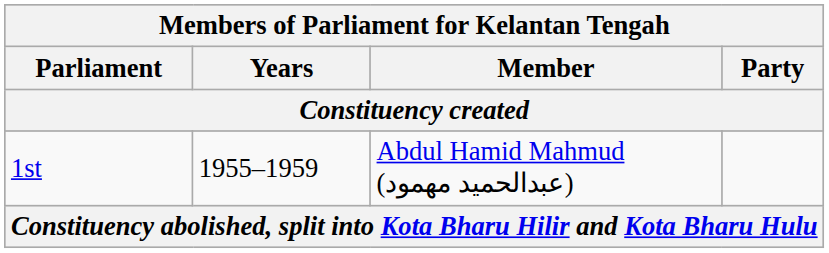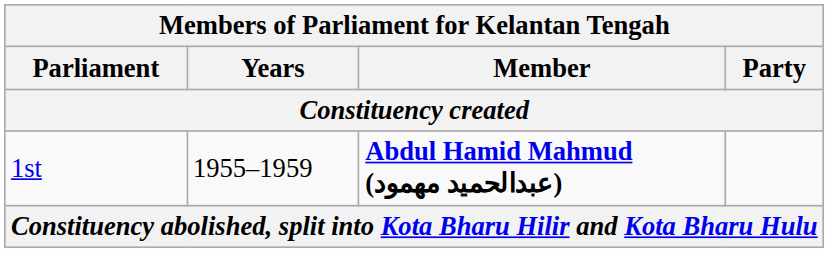(501, 167) normal -> (499, 167) bold
